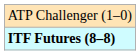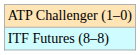(61, 38) bold -> (58, 38) normal
